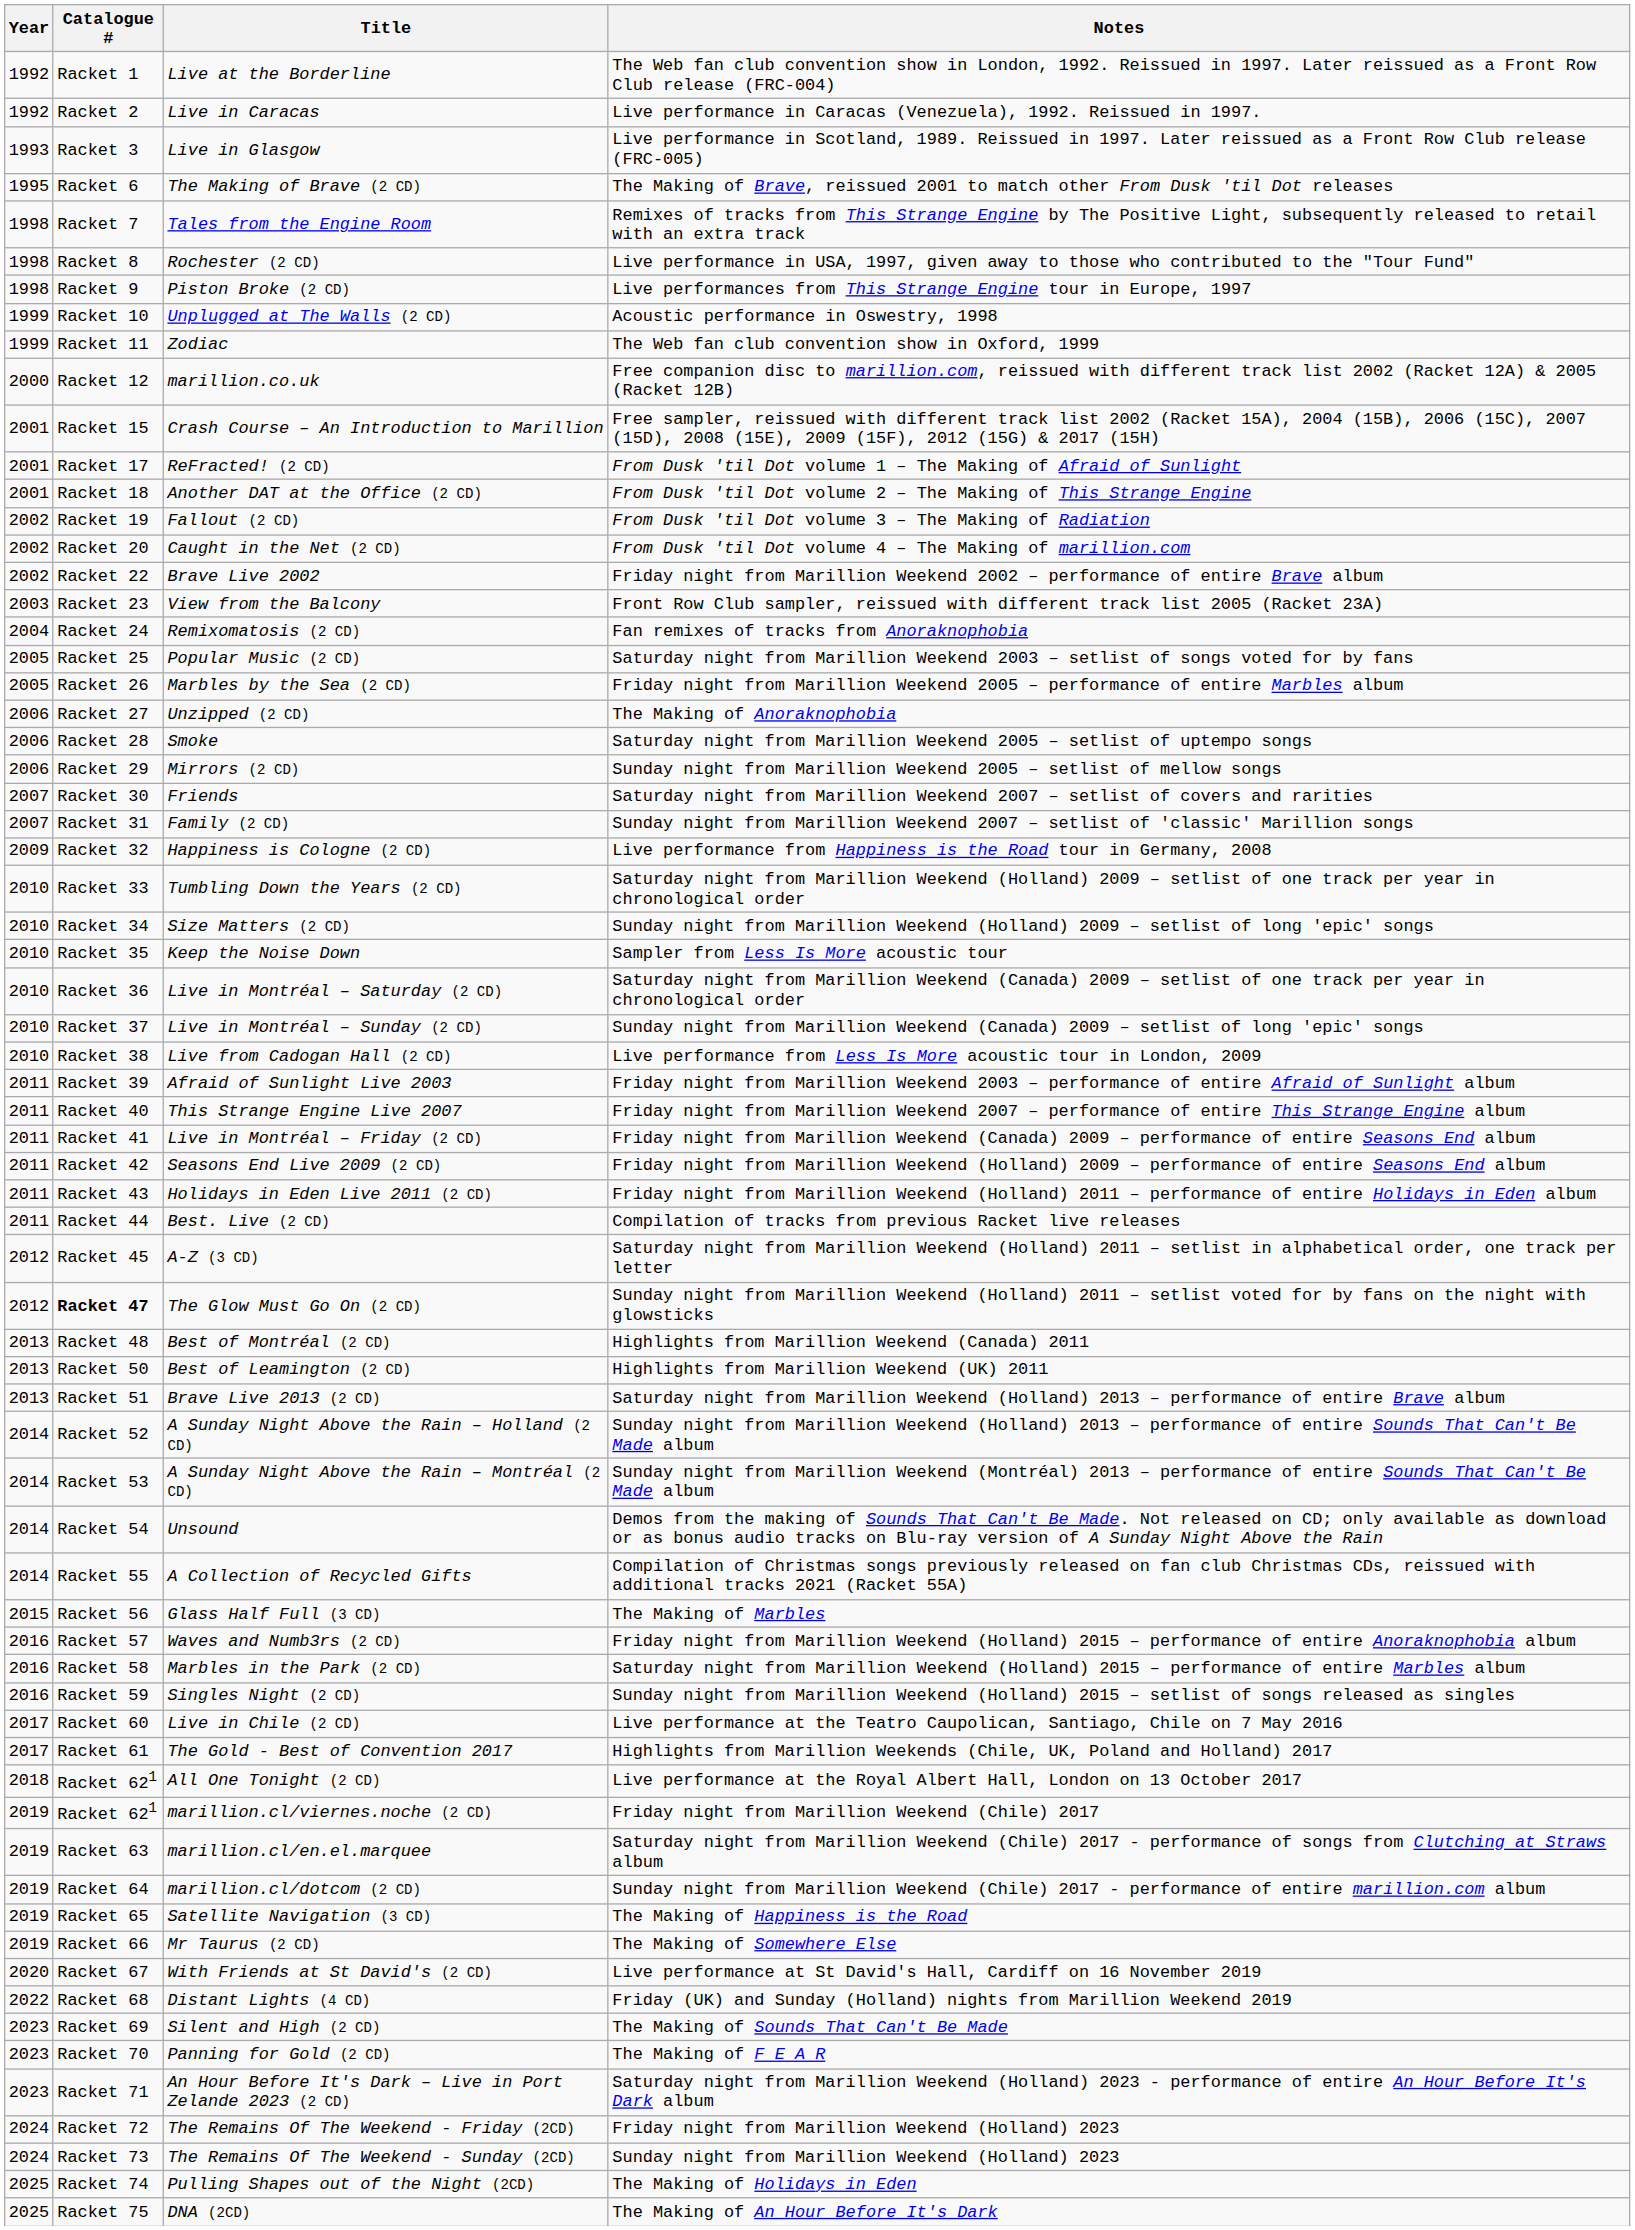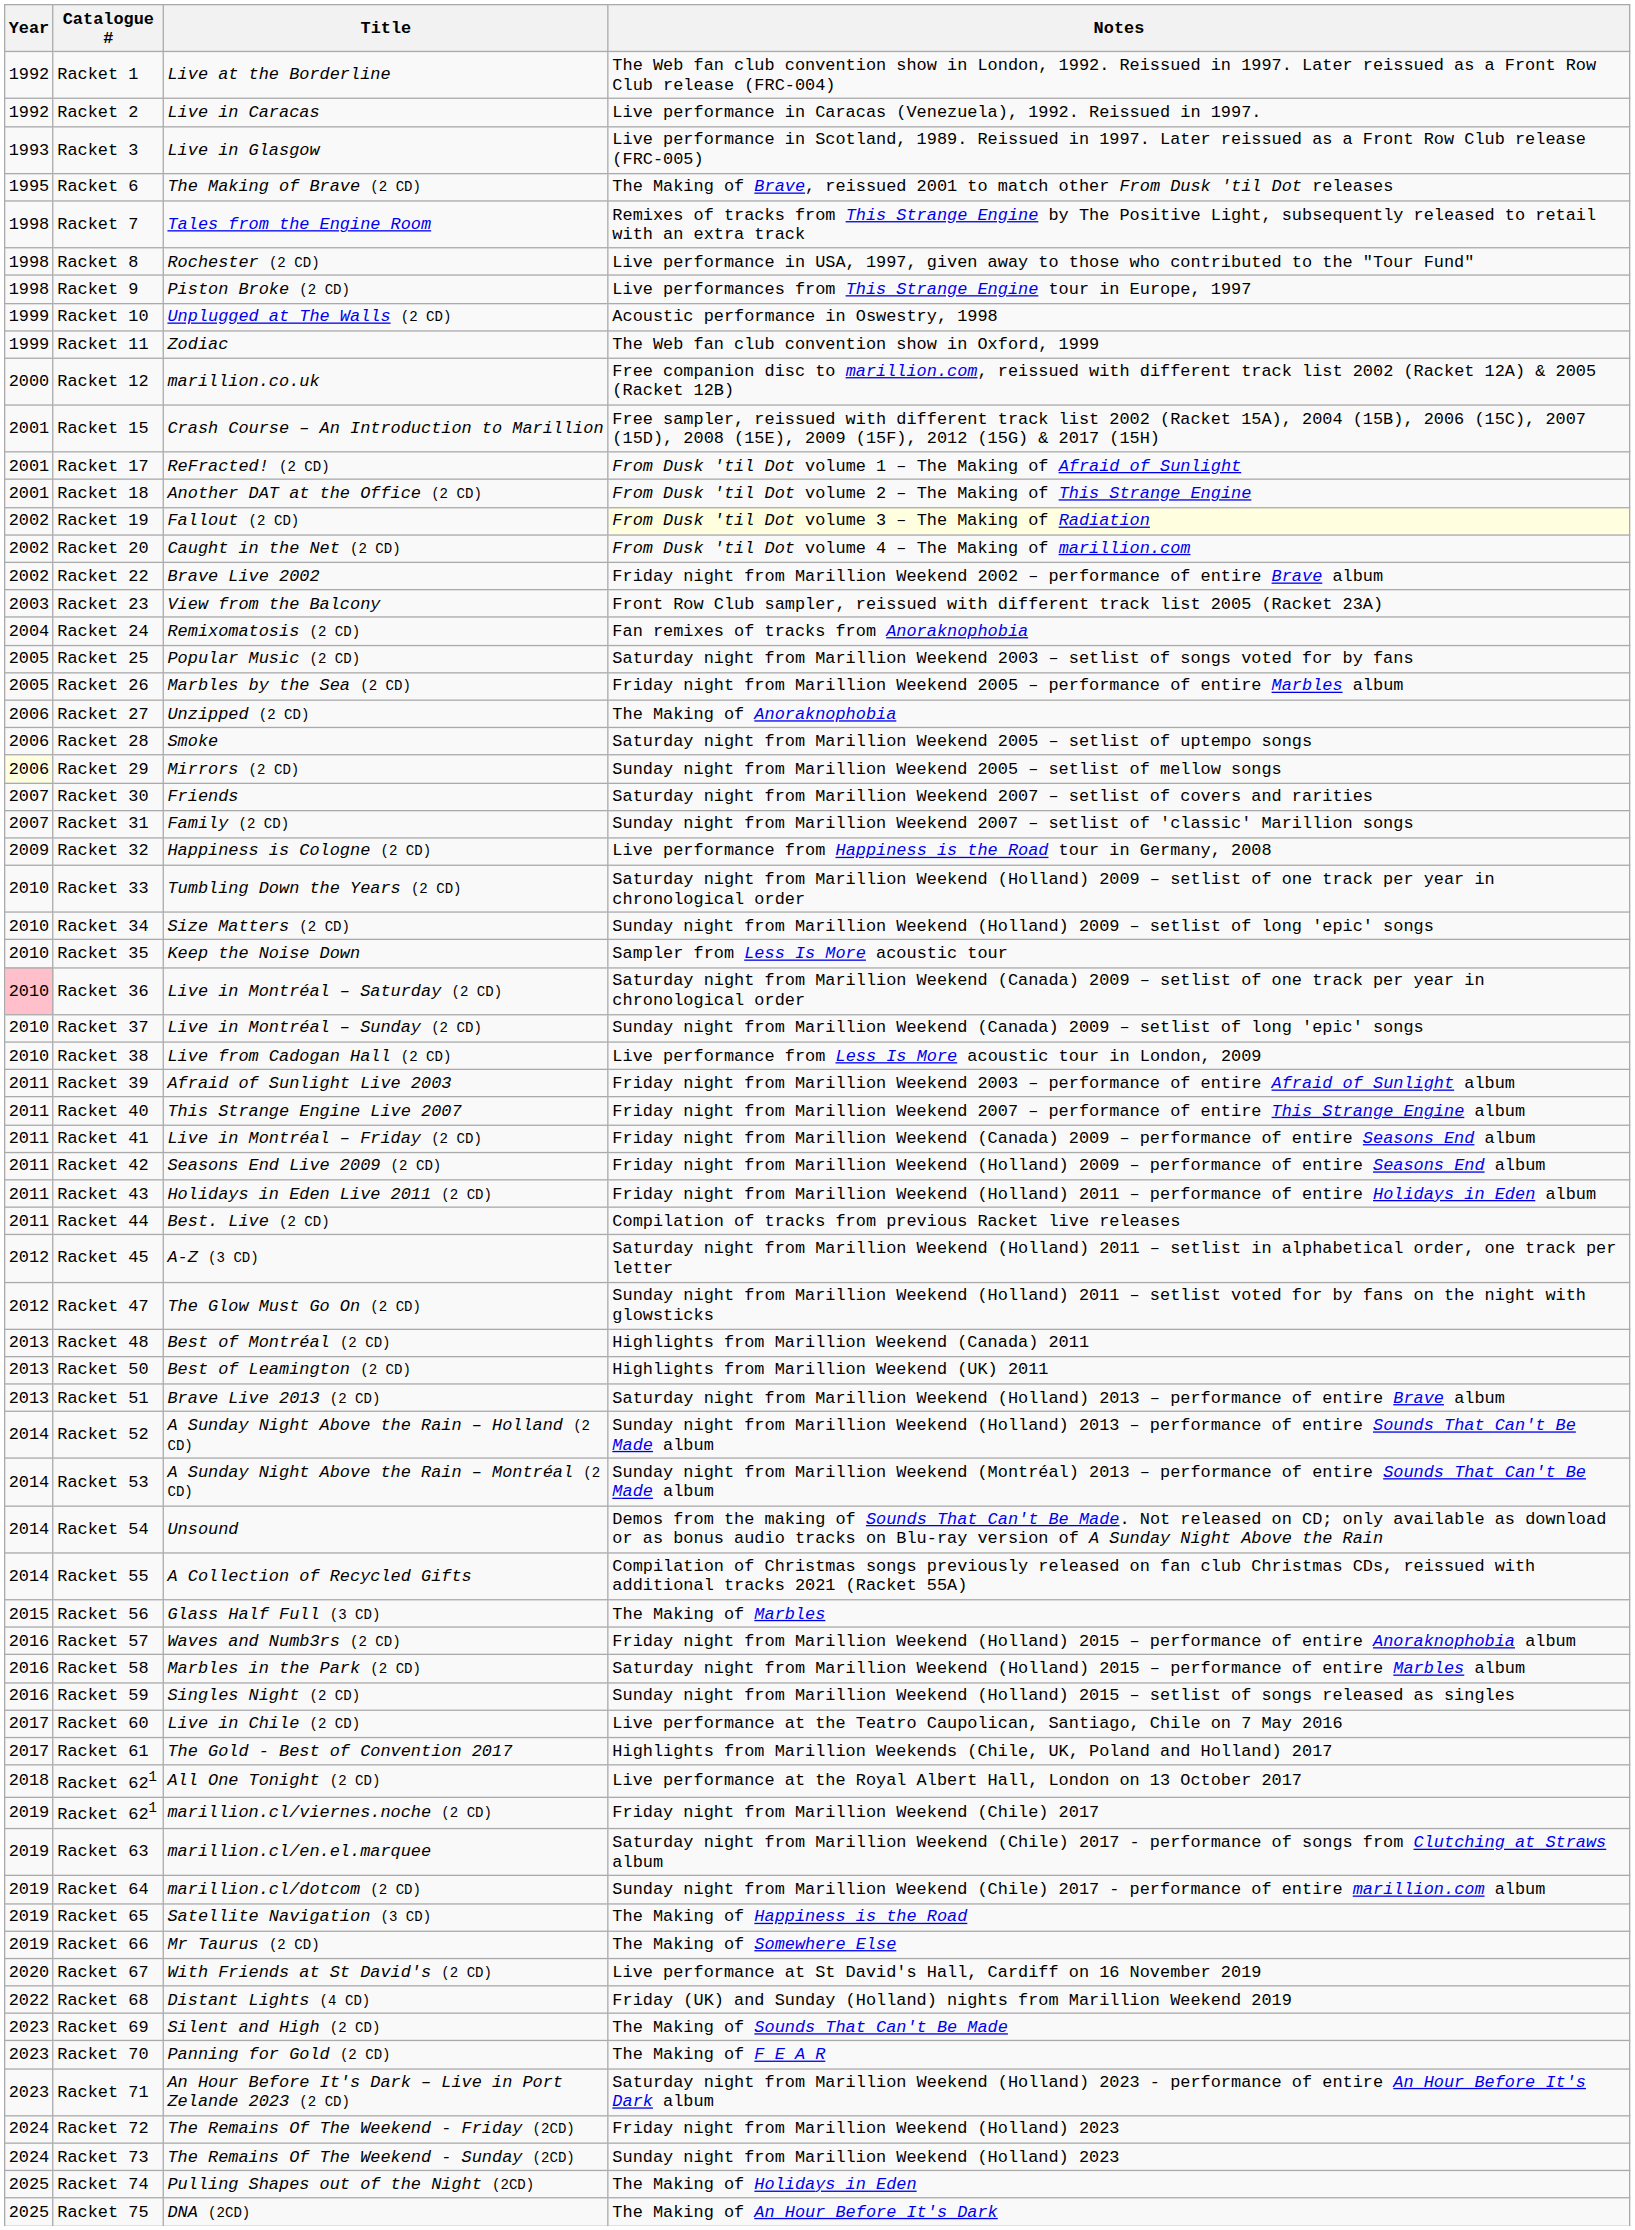(881, 521) no background -> (881, 521) lightyellow background
(29, 769) no background -> (29, 769) lightyellow background
(29, 991) no background -> (29, 991) pink background
(103, 1305) bold -> (103, 1305) normal
